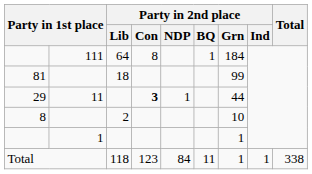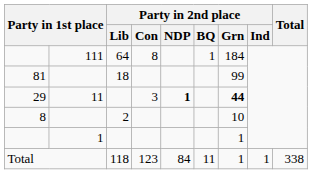(155, 96) bold -> (155, 96) normal
(187, 96) normal -> (187, 96) bold
(238, 96) normal -> (238, 96) bold
